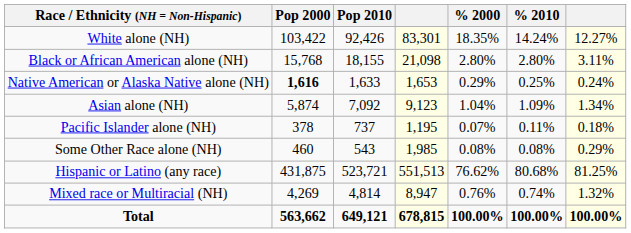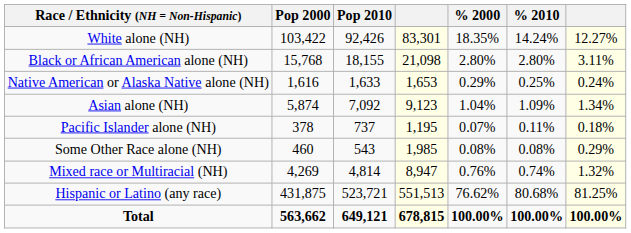(303, 82) bold -> (303, 82) normal
rows swapped: (138, 194) <-> (138, 171)
